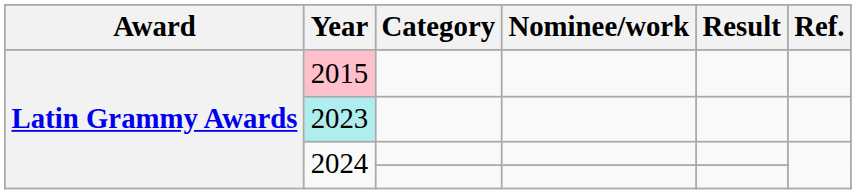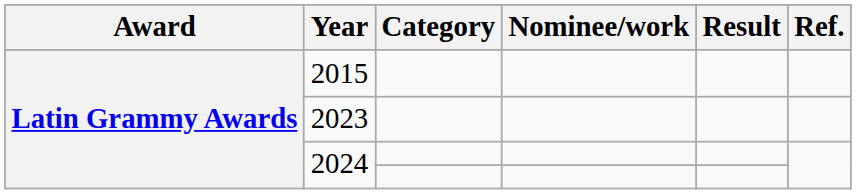(339, 73) pink background -> (339, 73) no background
(339, 118) paleturquoise background -> (339, 118) no background
